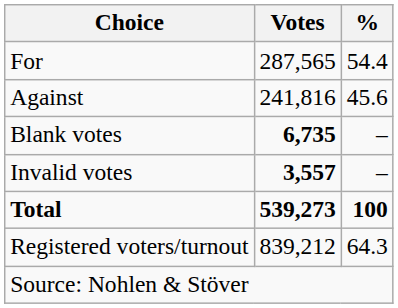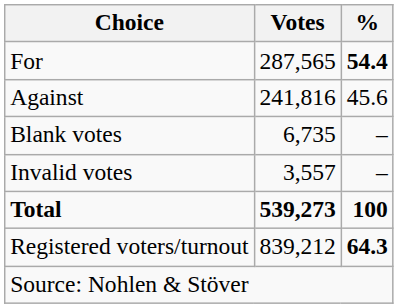(367, 60) normal -> (367, 60) bold
(309, 135) bold -> (309, 135) normal
(309, 172) bold -> (309, 172) normal
(367, 246) normal -> (367, 246) bold
